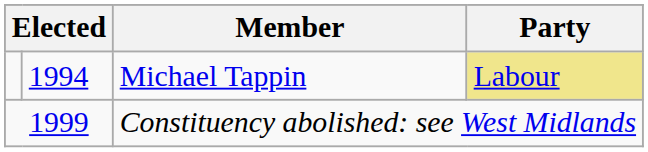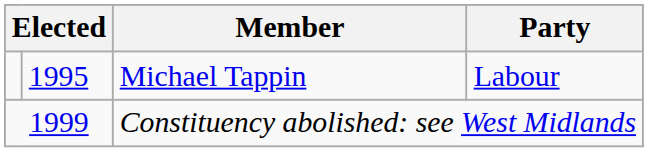(59, 75) 1994 -> (59, 75) 1995
(517, 75) khaki background -> (517, 75) no background
